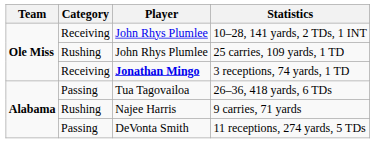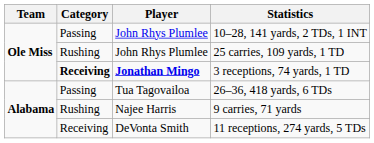(85, 33) Receiving -> (78, 33) Passing
(85, 71) normal -> (85, 71) bold
(79, 128) Passing -> (84, 128) Receiving
